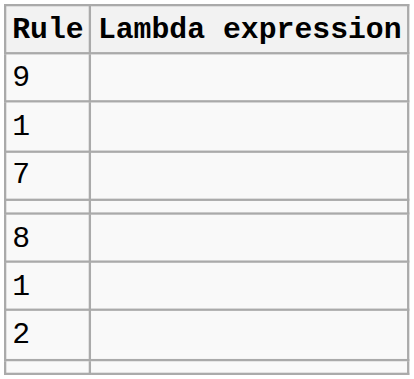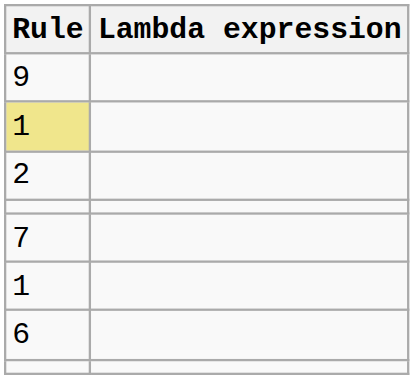(21, 126) no background -> (21, 126) khaki background
(21, 175) 7 -> (21, 175) 2
(21, 238) 8 -> (21, 238) 7
(21, 335) 2 -> (21, 335) 6
